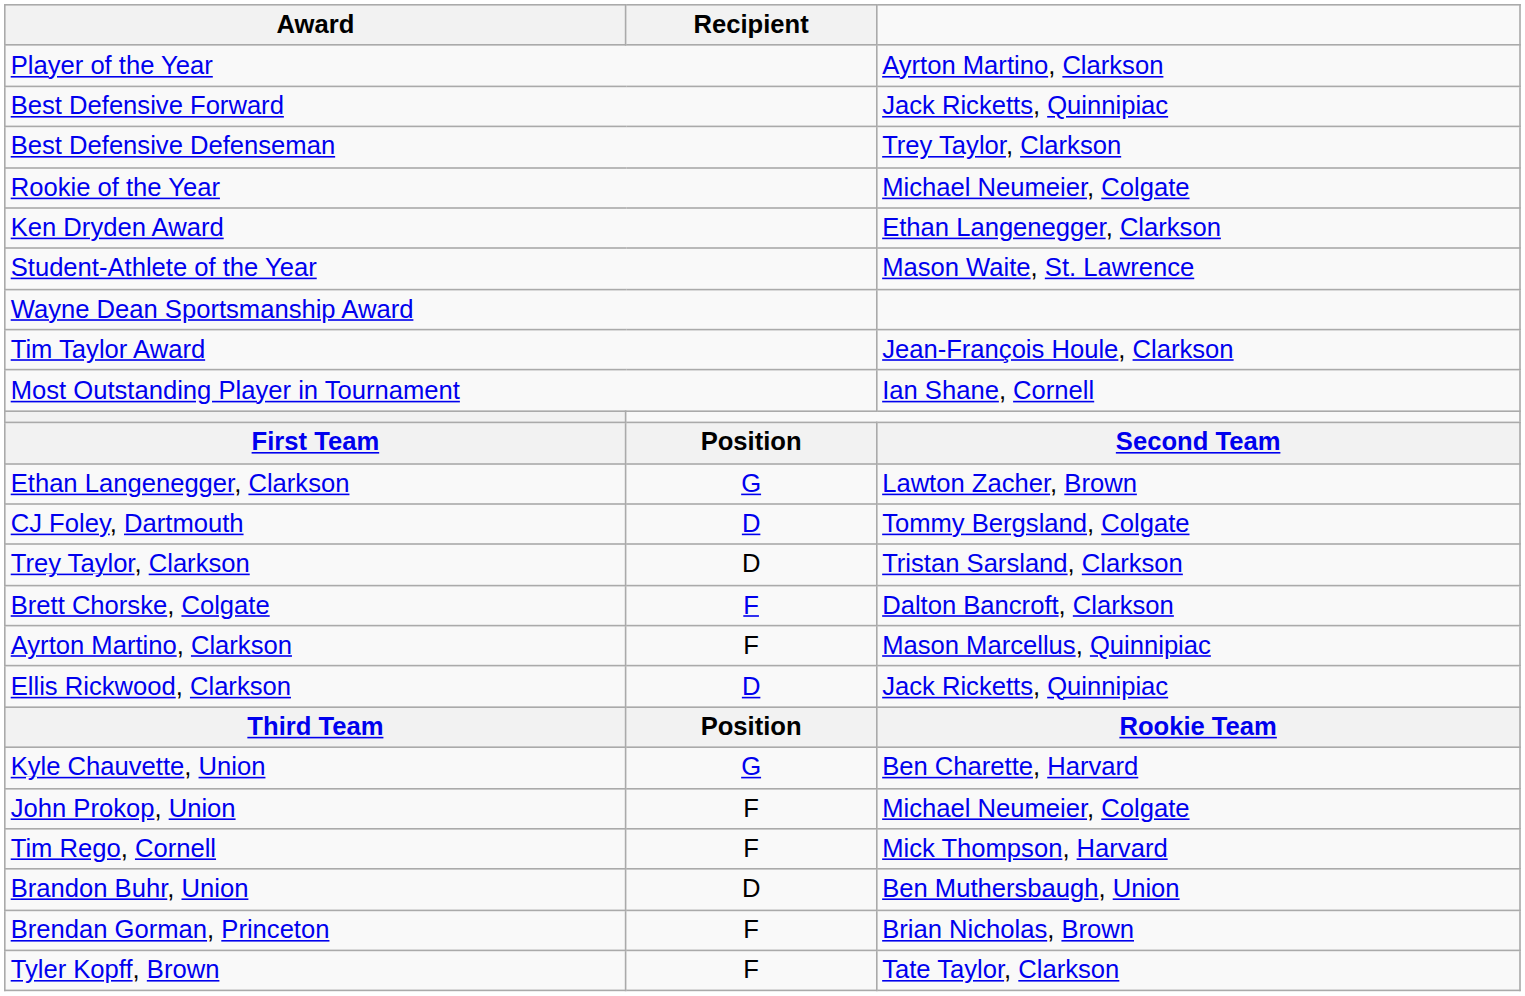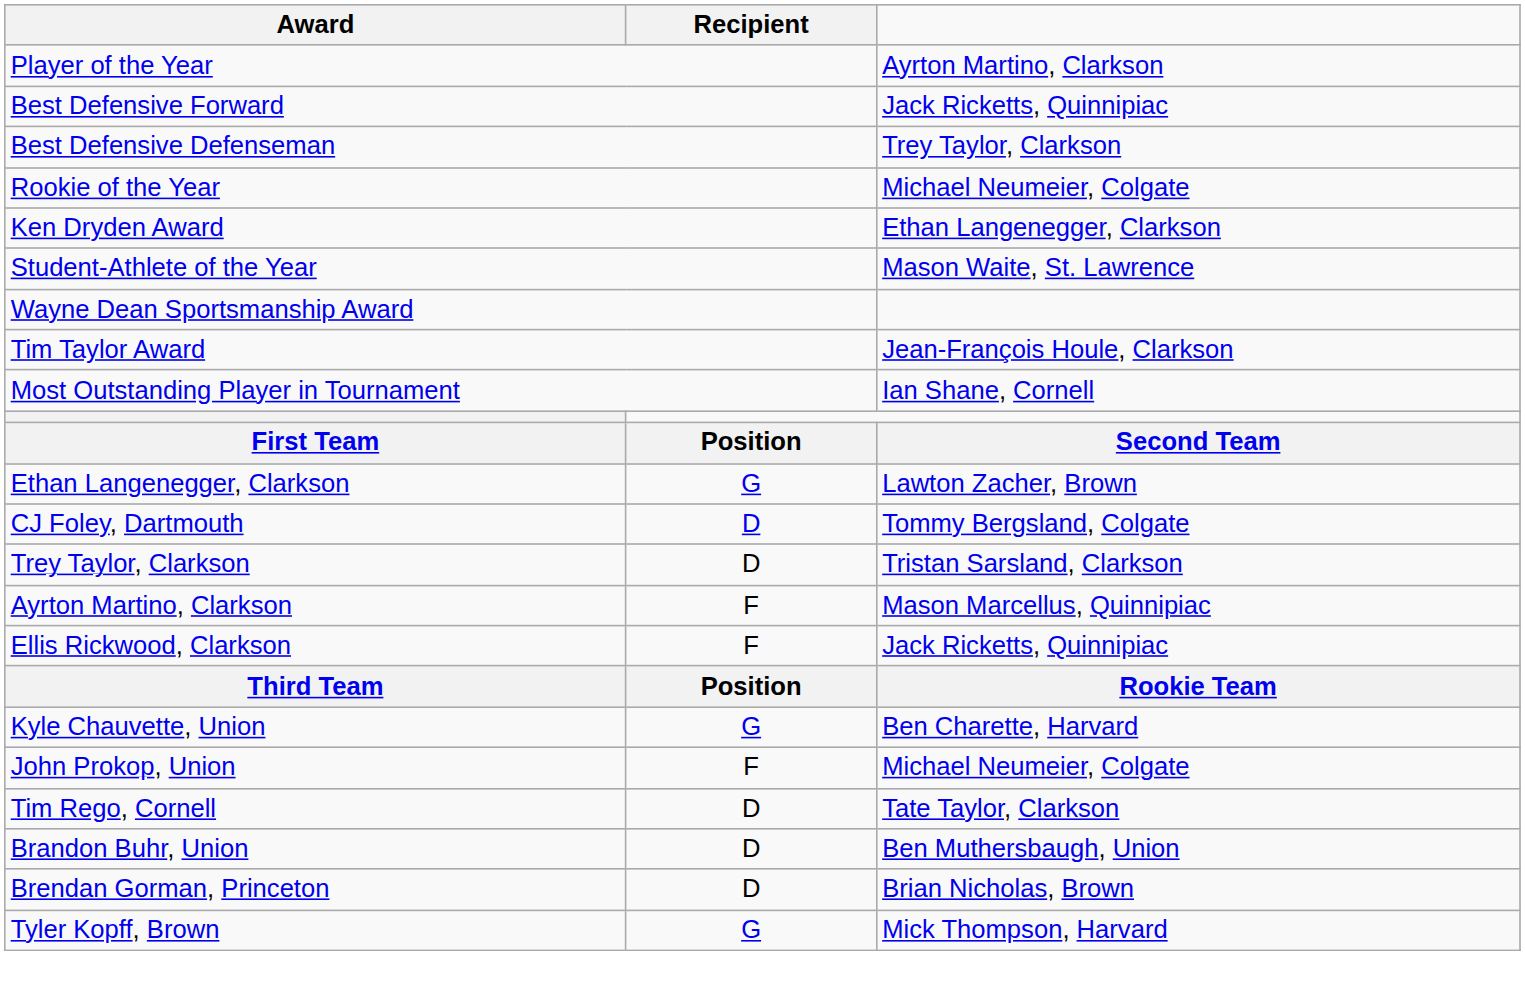- row: (140, 605)
(751, 686) D -> (751, 645) F
(751, 848) F -> (751, 808) D
(1025, 848) Mick Thompson, Harvard -> (1001, 808) Tate Taylor, Clarkson
(751, 929) F -> (751, 889) D
(751, 970) F -> (751, 929) G
(1001, 970) Tate Taylor, Clarkson -> (1025, 929) Mick Thompson, Harvard
